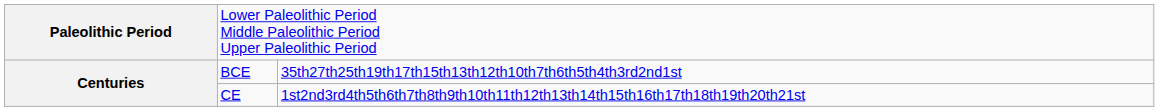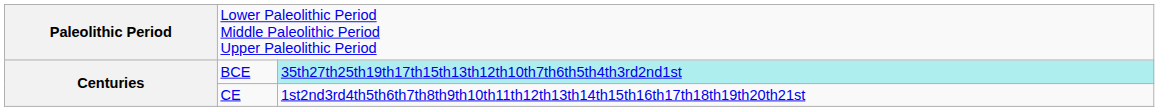(481, 71) no background -> (481, 71) paleturquoise background
